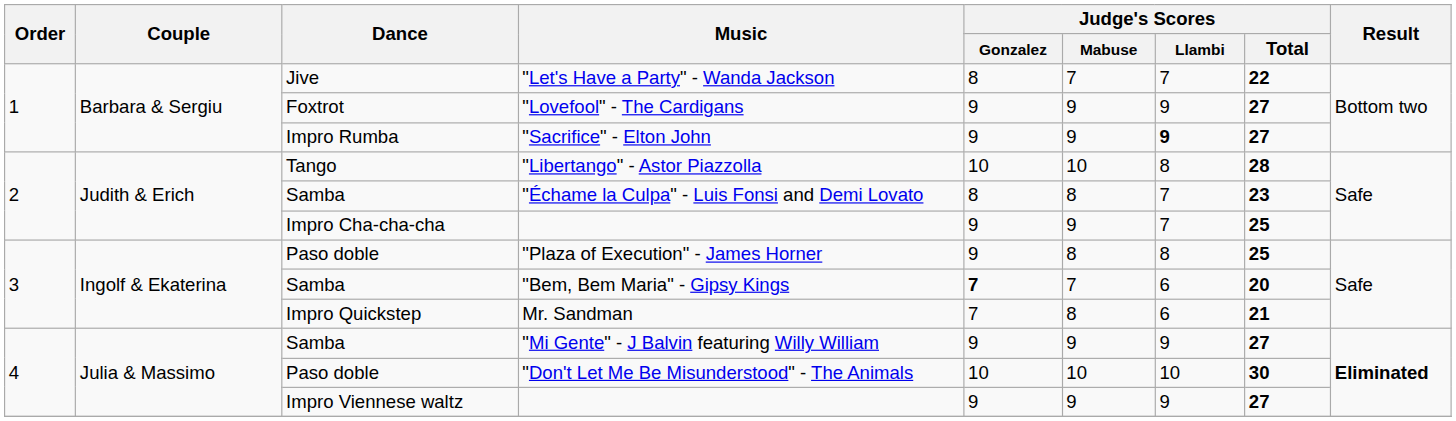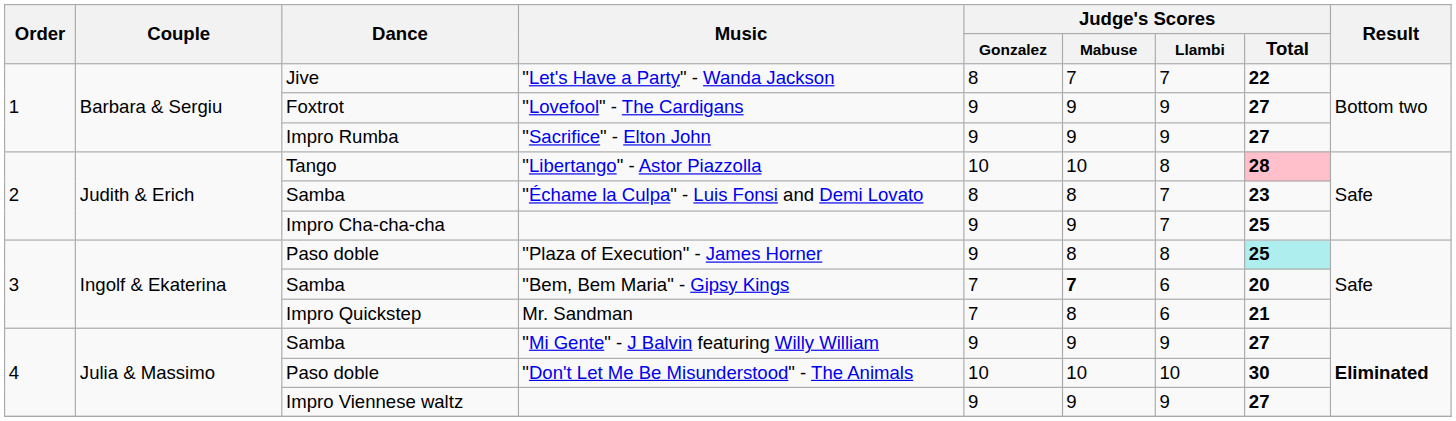(1165, 136) bold -> (1165, 136) normal
(1259, 166) no background -> (1259, 166) pink background
(1259, 254) no background -> (1259, 254) paleturquoise background
(973, 284) bold -> (973, 284) normal
(1072, 284) normal -> (1072, 284) bold
